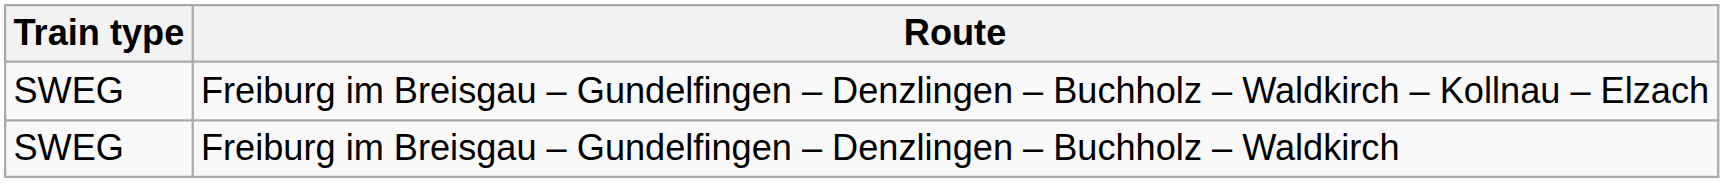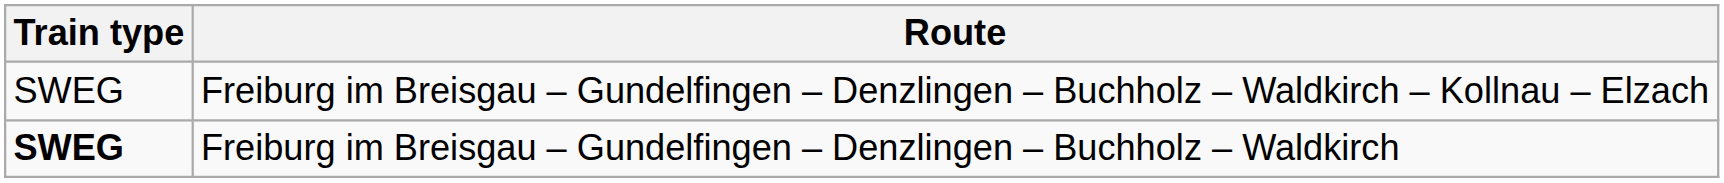(69, 147) normal -> (69, 147) bold
